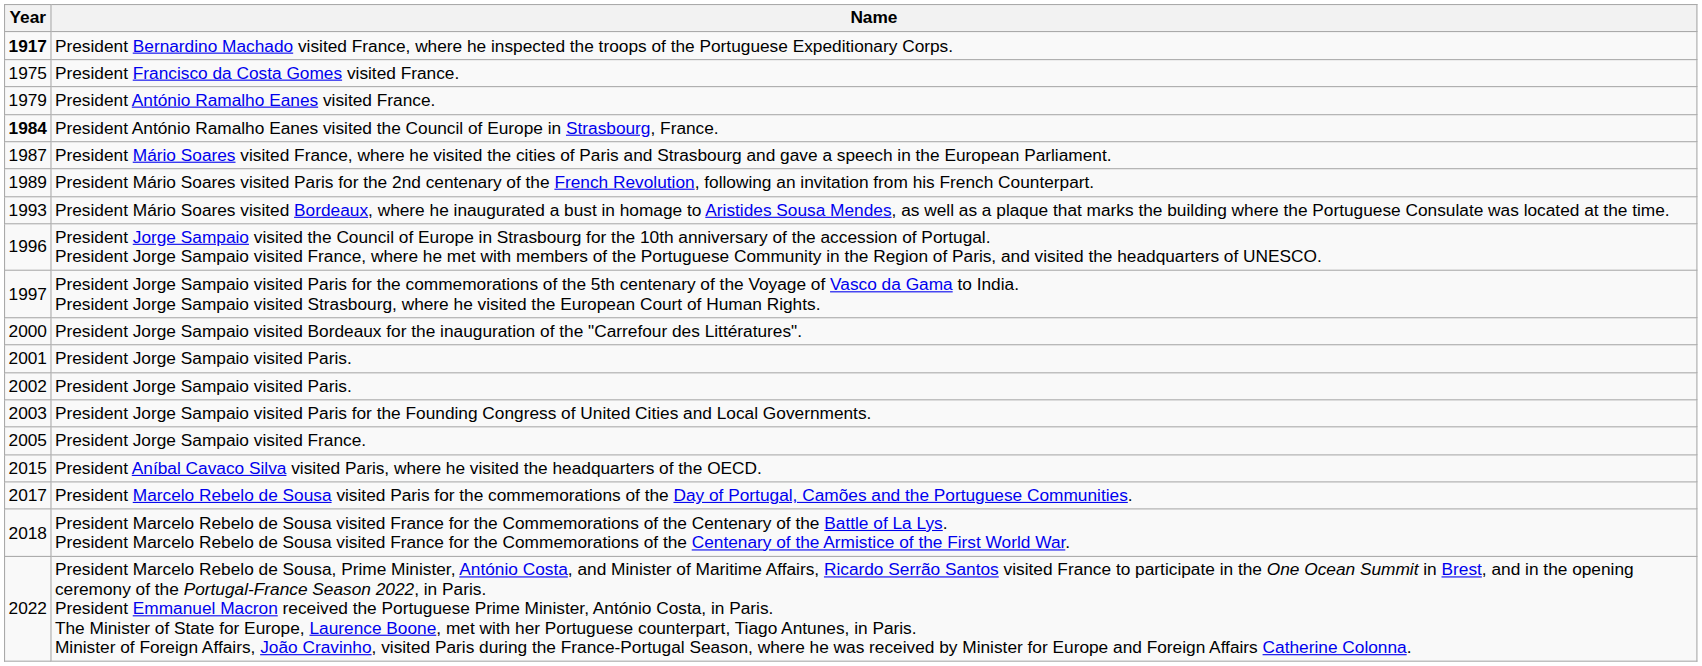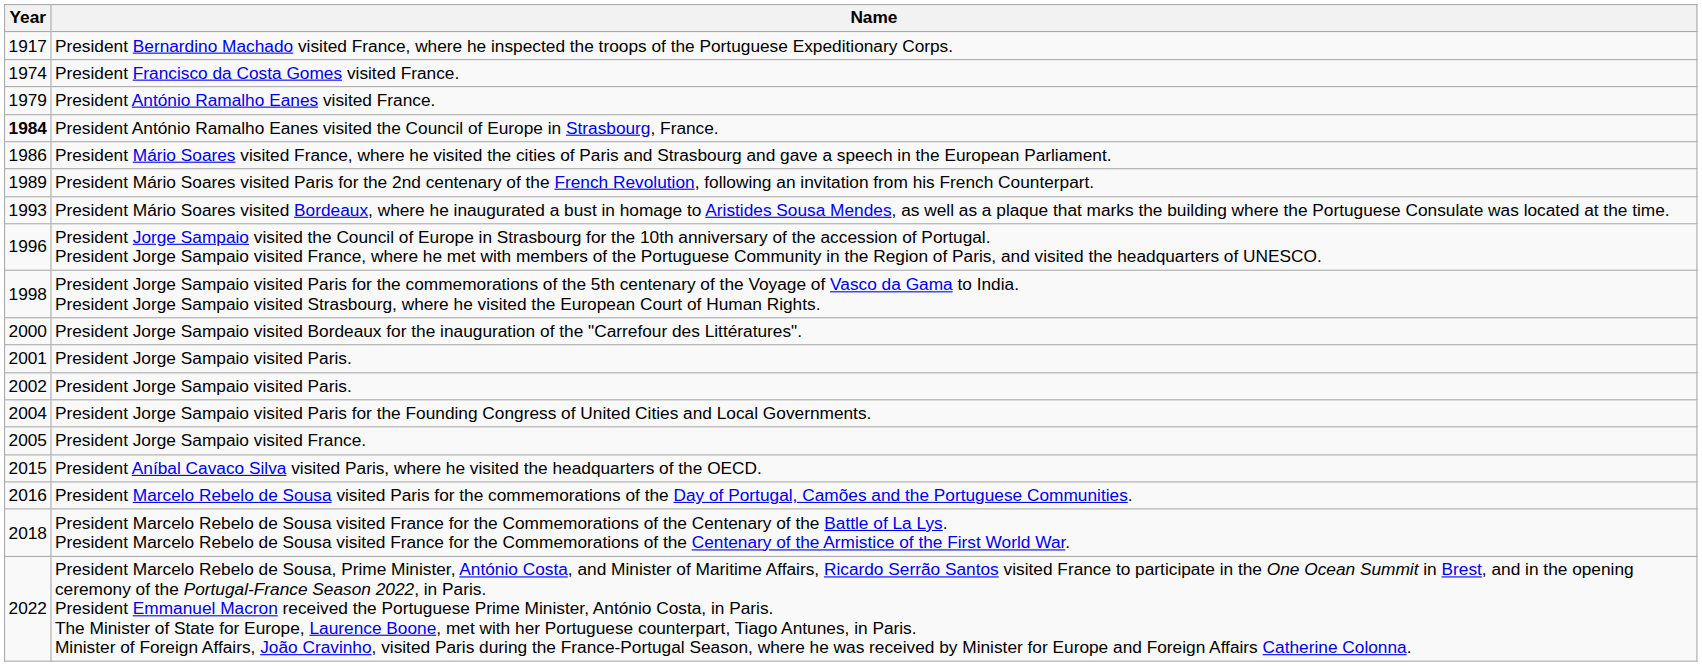(28, 45) bold -> (28, 45) normal
(28, 73) 1975 -> (28, 73) 1974
(28, 155) 1987 -> (28, 155) 1986
(28, 294) 1997 -> (28, 294) 1998
(28, 413) 2003 -> (28, 413) 2004
(28, 495) 2017 -> (28, 495) 2016
